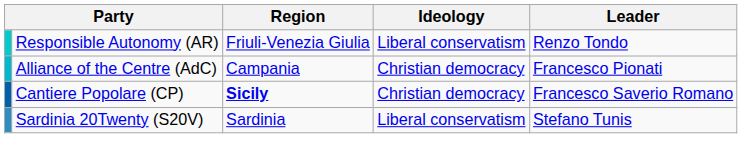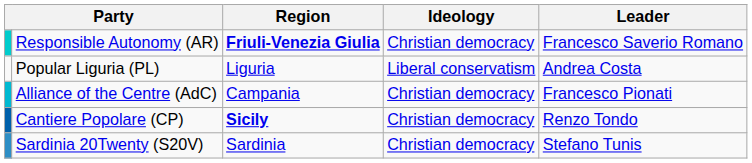(298, 42) normal -> (303, 42) bold
(451, 42) Liberal conservatism -> (461, 42) Christian democracy
(580, 42) Renzo Tondo -> (643, 42) Francesco Saverio Romano
+ row: (88, 68)
(633, 94) Francesco Saverio Romano -> (590, 119) Renzo Tondo
(451, 119) Liberal conservatism -> (461, 145) Christian democracy
